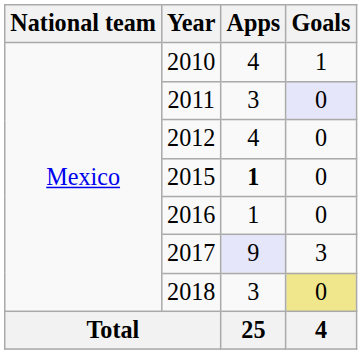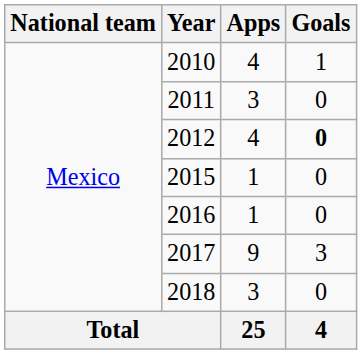(321, 100) lavender background -> (321, 100) no background
(321, 138) normal -> (321, 138) bold
(253, 176) bold -> (253, 176) normal
(253, 253) lavender background -> (253, 253) no background
(321, 291) khaki background -> (321, 291) no background
